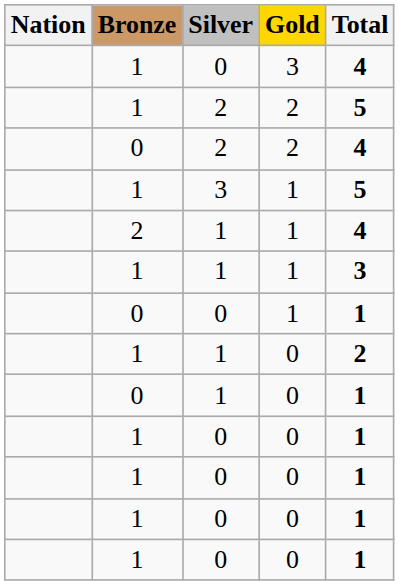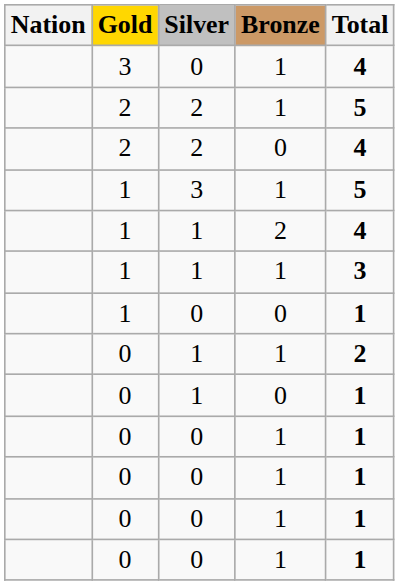columns swapped: (292, 25) <-> (137, 25)
